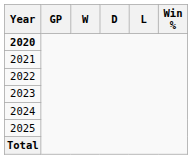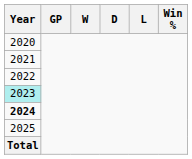(23, 42) bold -> (23, 42) normal
(23, 94) no background -> (23, 94) paleturquoise background
(23, 111) normal -> (23, 111) bold
